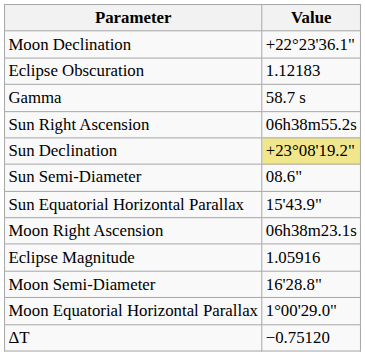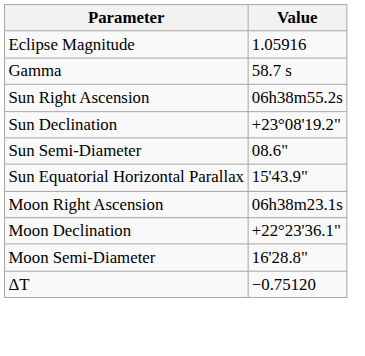rows swapped: (72, 257) <-> (70, 44)
- row: (76, 71)
(310, 151) khaki background -> (296, 124) no background
- row: (133, 310)
